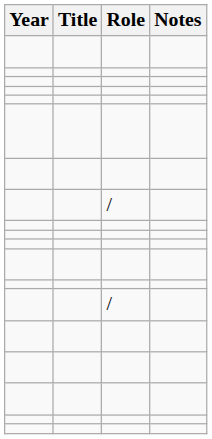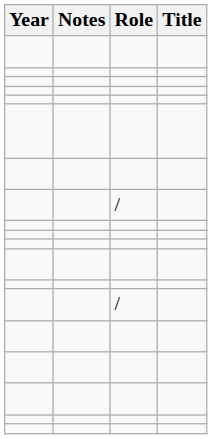columns swapped: (78, 20) <-> (178, 20)
